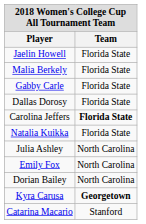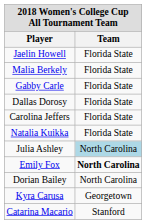(106, 117) bold -> (108, 117) normal
(106, 149) no background -> (108, 149) lightblue background
(106, 165) normal -> (108, 165) bold
(106, 196) bold -> (108, 196) normal
